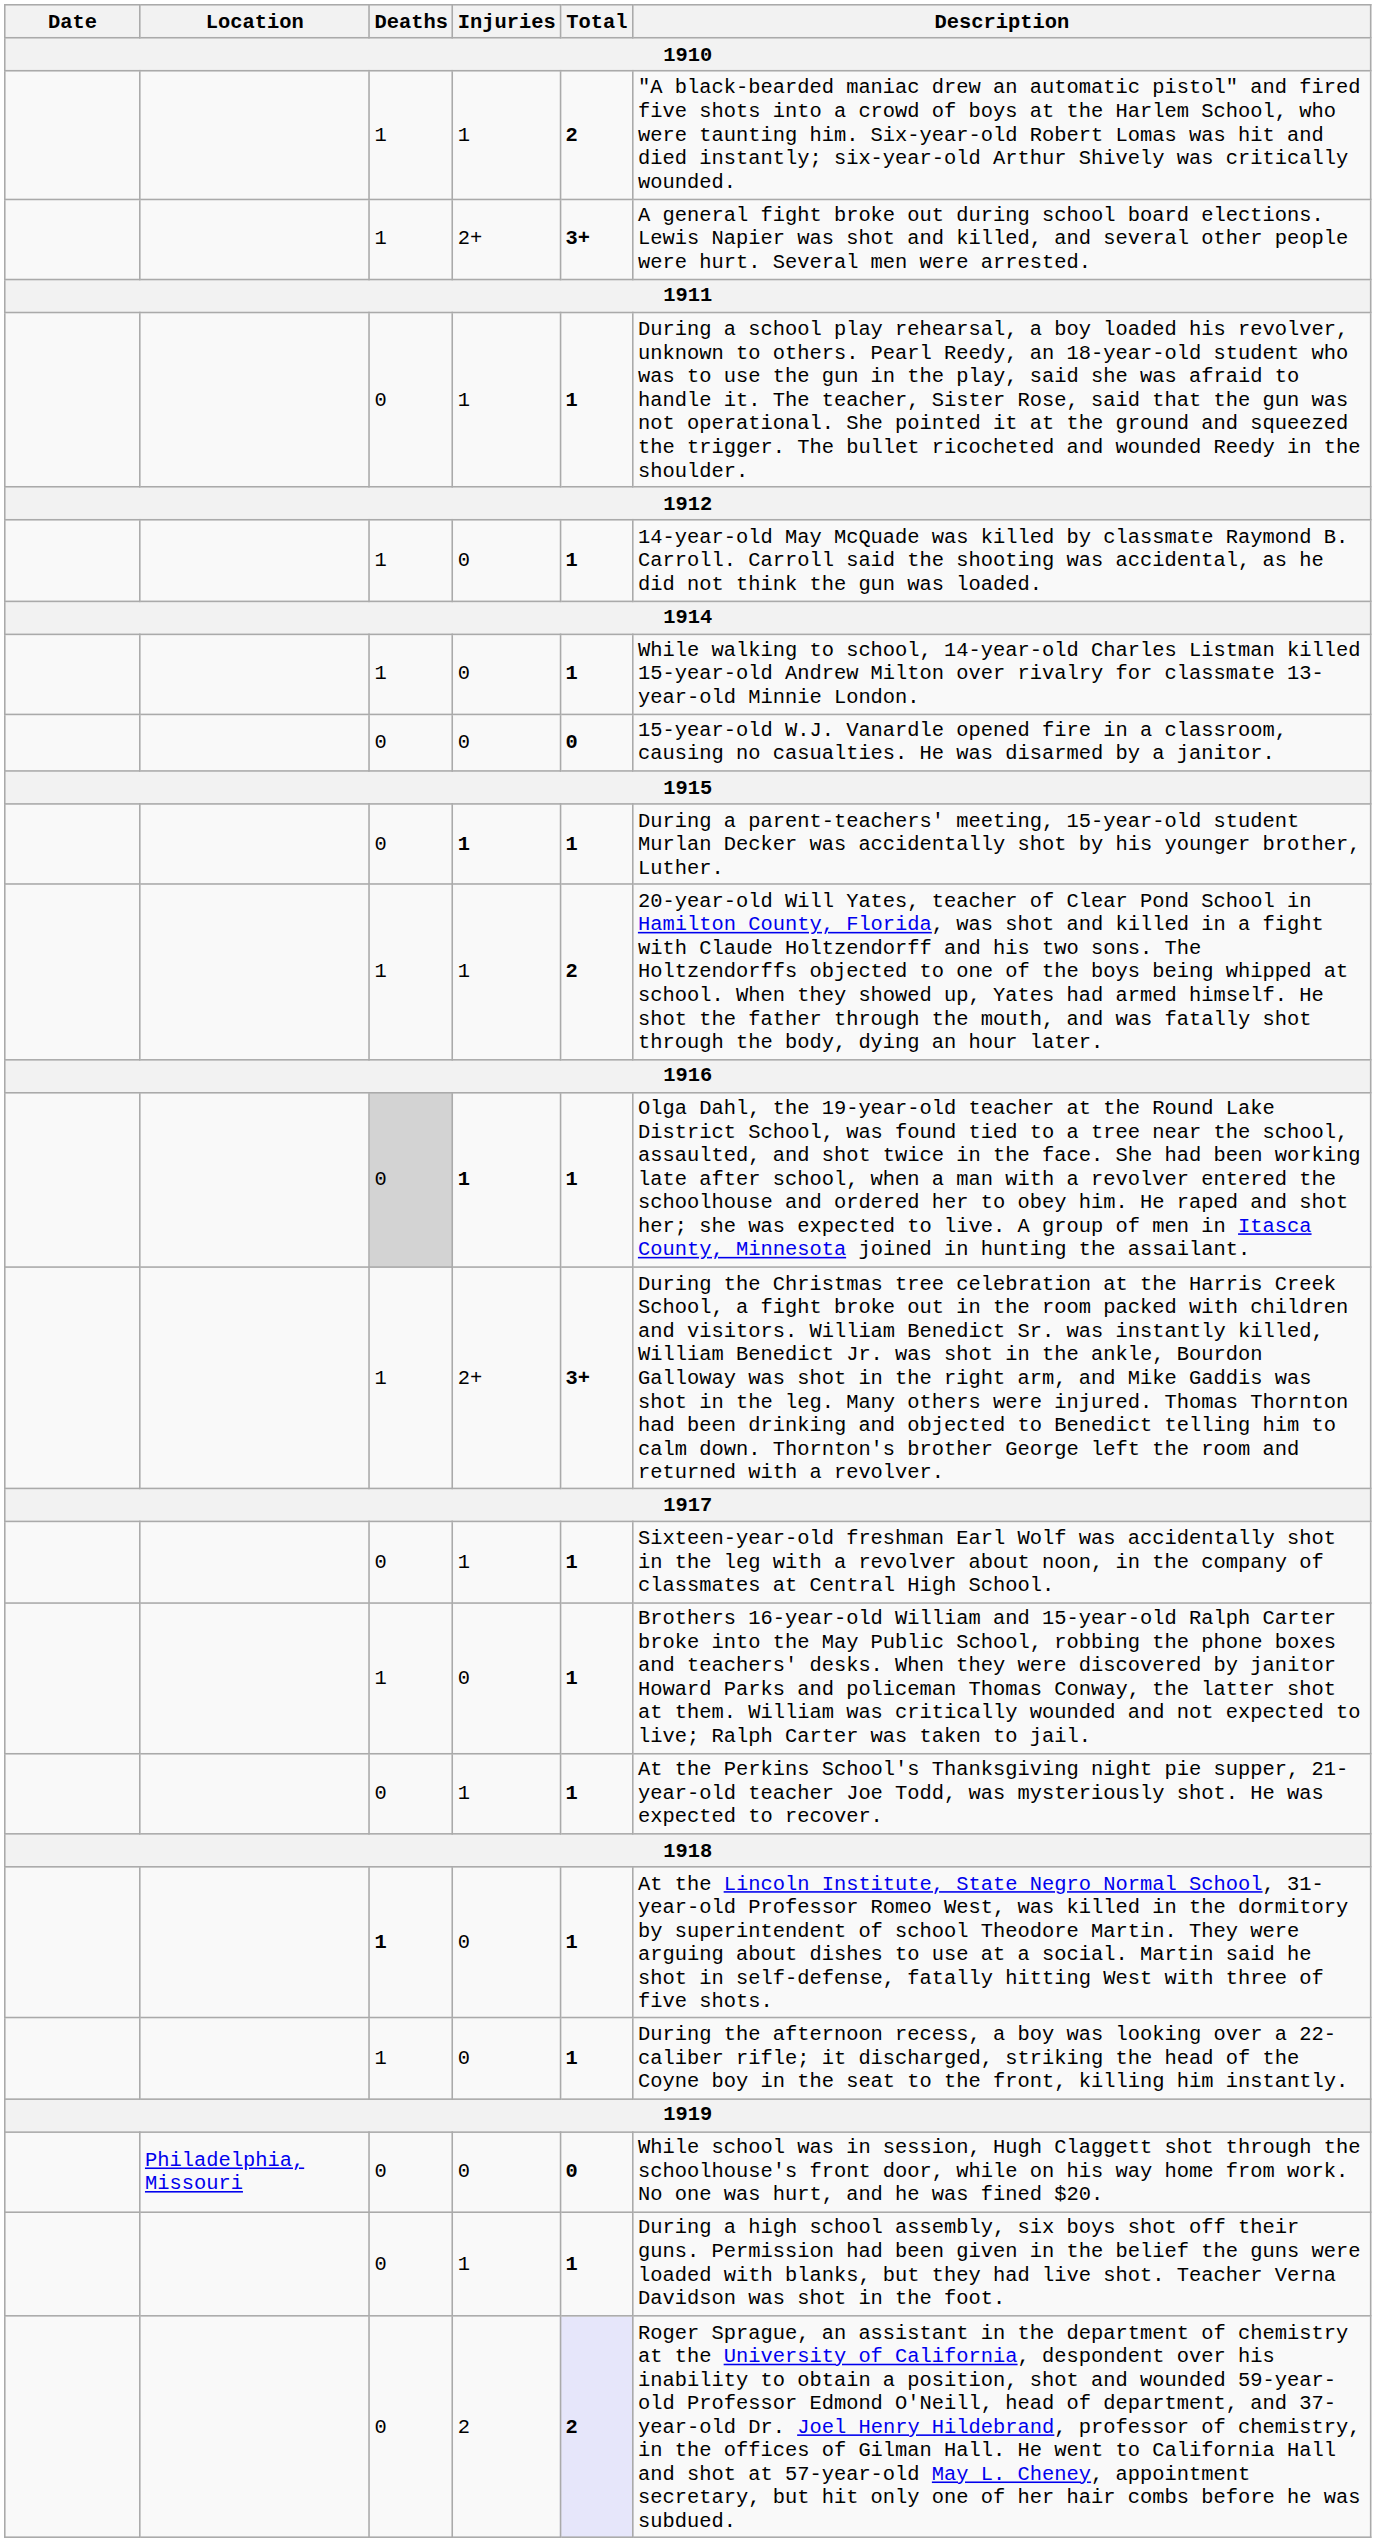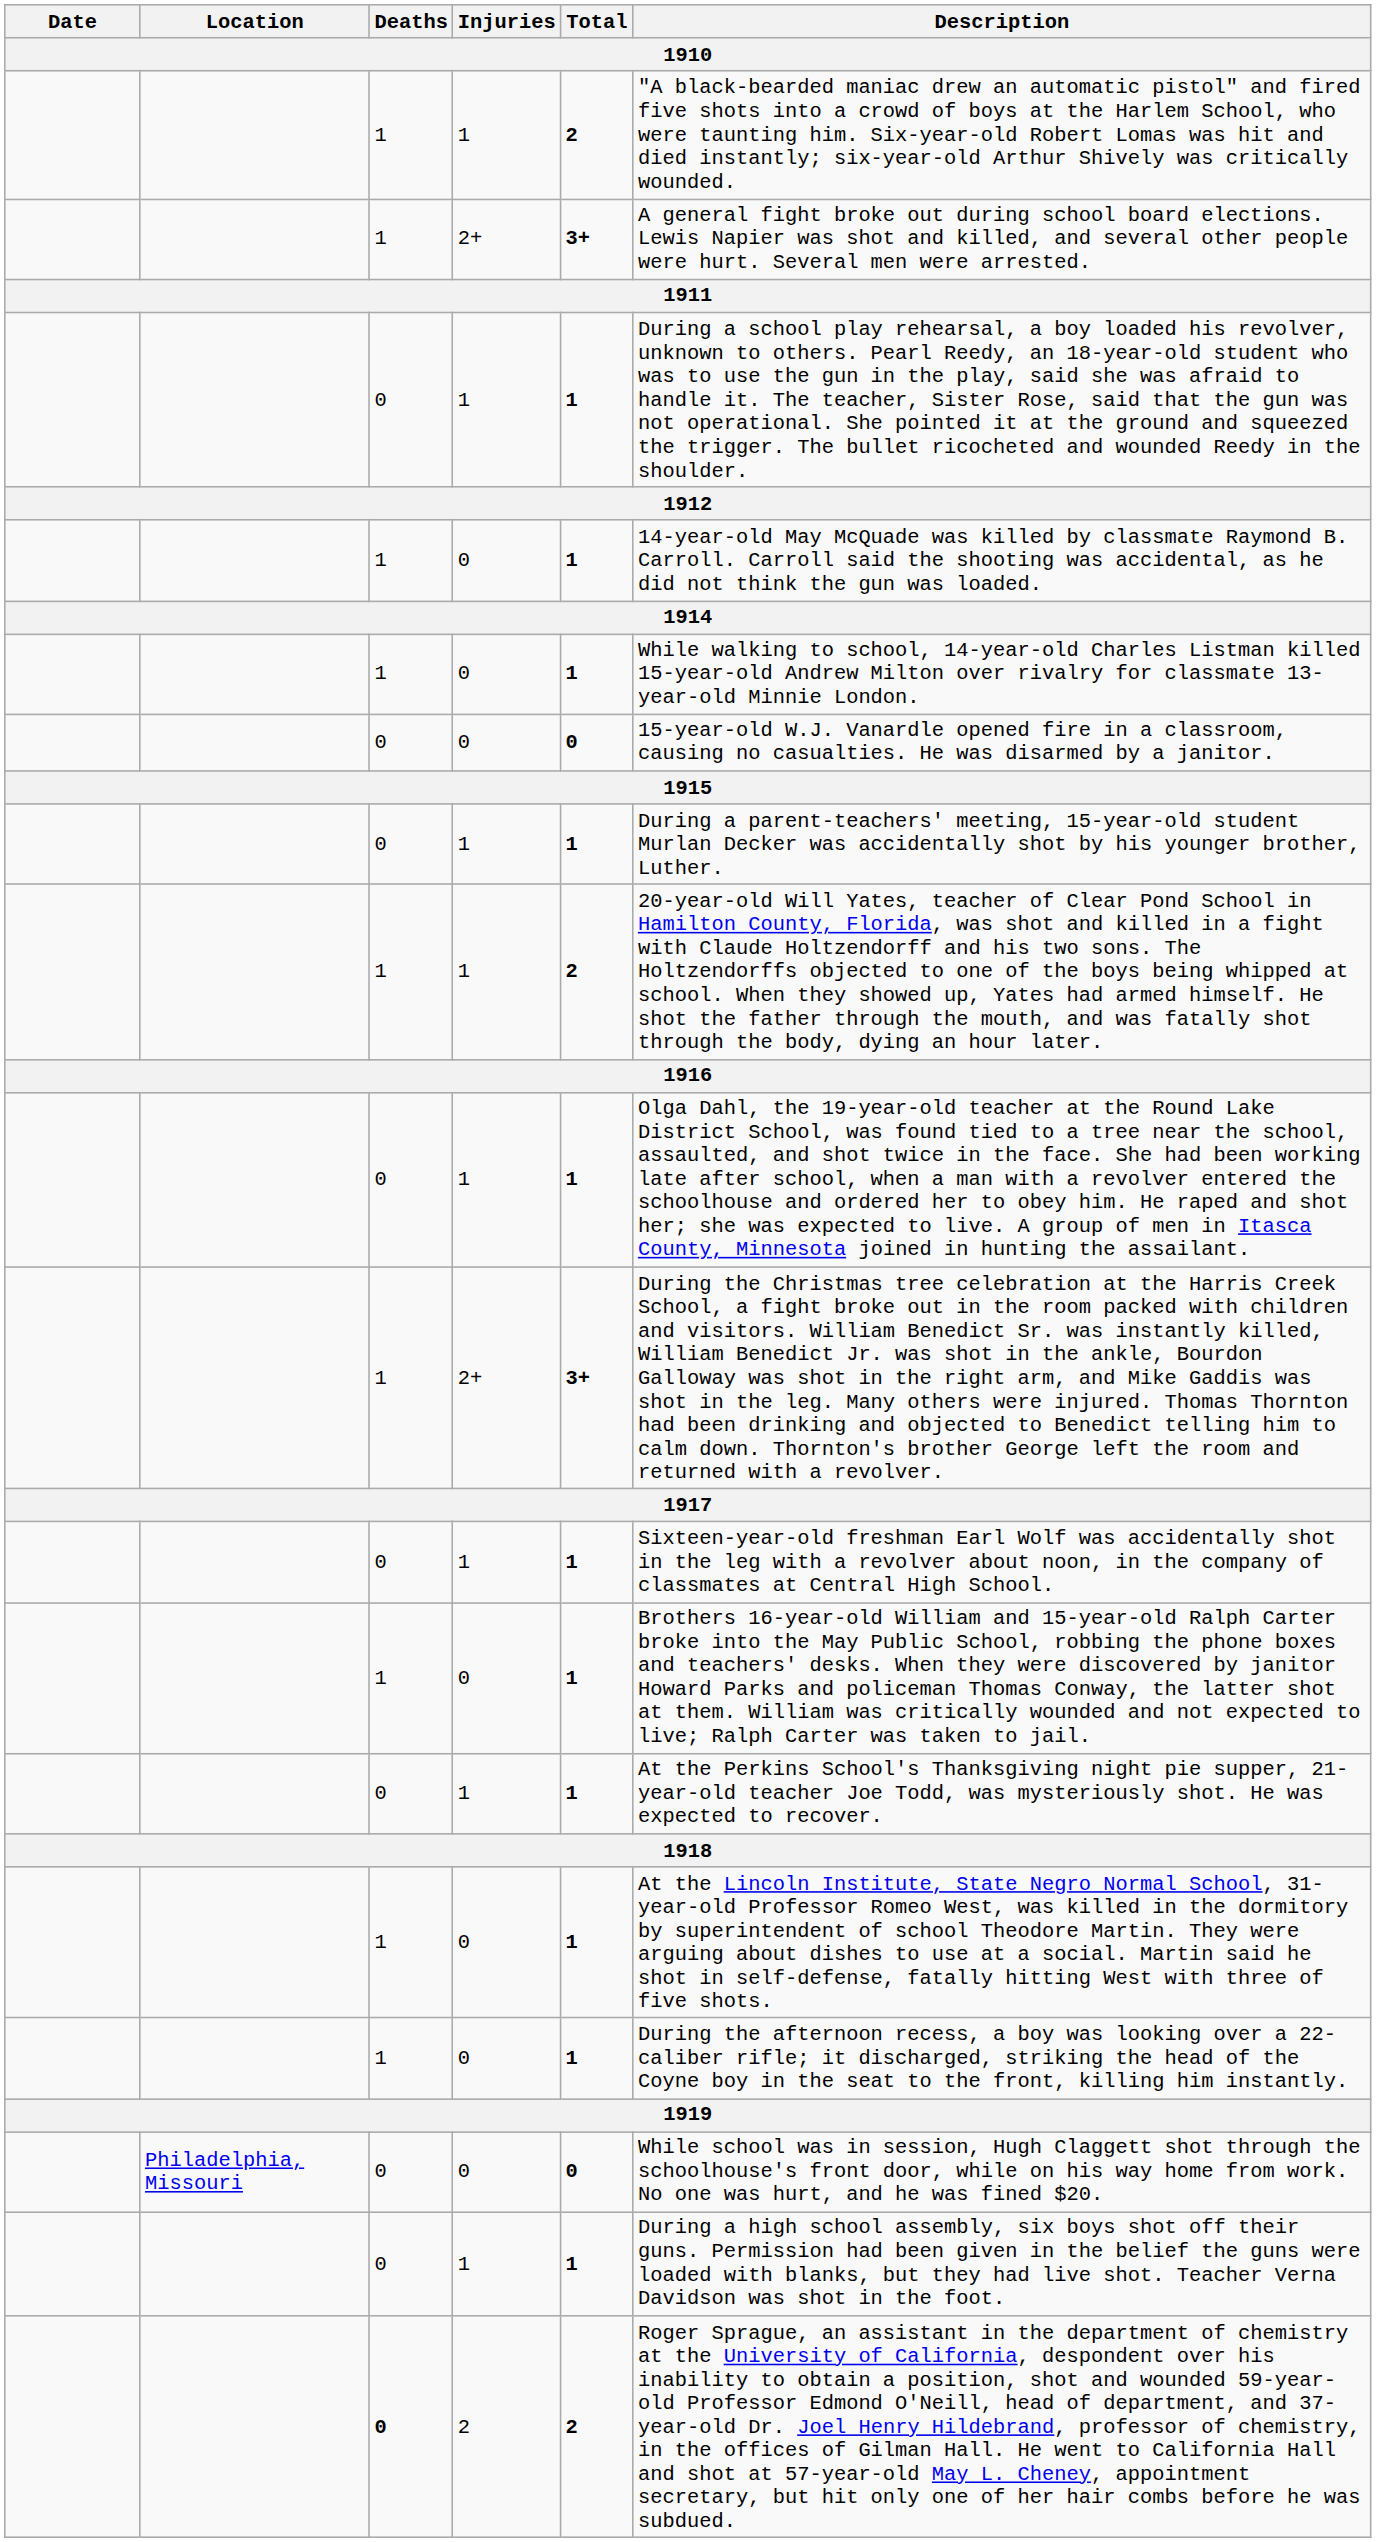(464, 844) bold -> (464, 844) normal
(381, 1180) lightgrey background -> (381, 1180) no background
(464, 1180) bold -> (464, 1180) normal
(381, 1943) bold -> (381, 1943) normal
(381, 2427) normal -> (381, 2427) bold
(572, 2427) lavender background -> (572, 2427) no background
